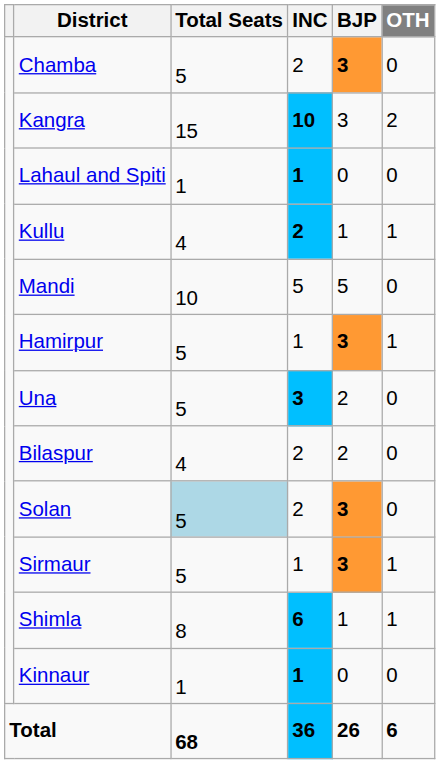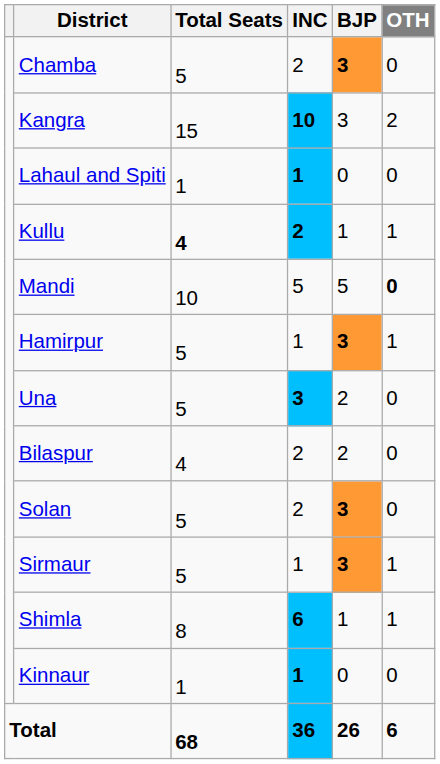(181, 242) normal -> (181, 242) bold
(392, 286) normal -> (392, 286) bold
(181, 520) lightblue background -> (181, 520) no background
